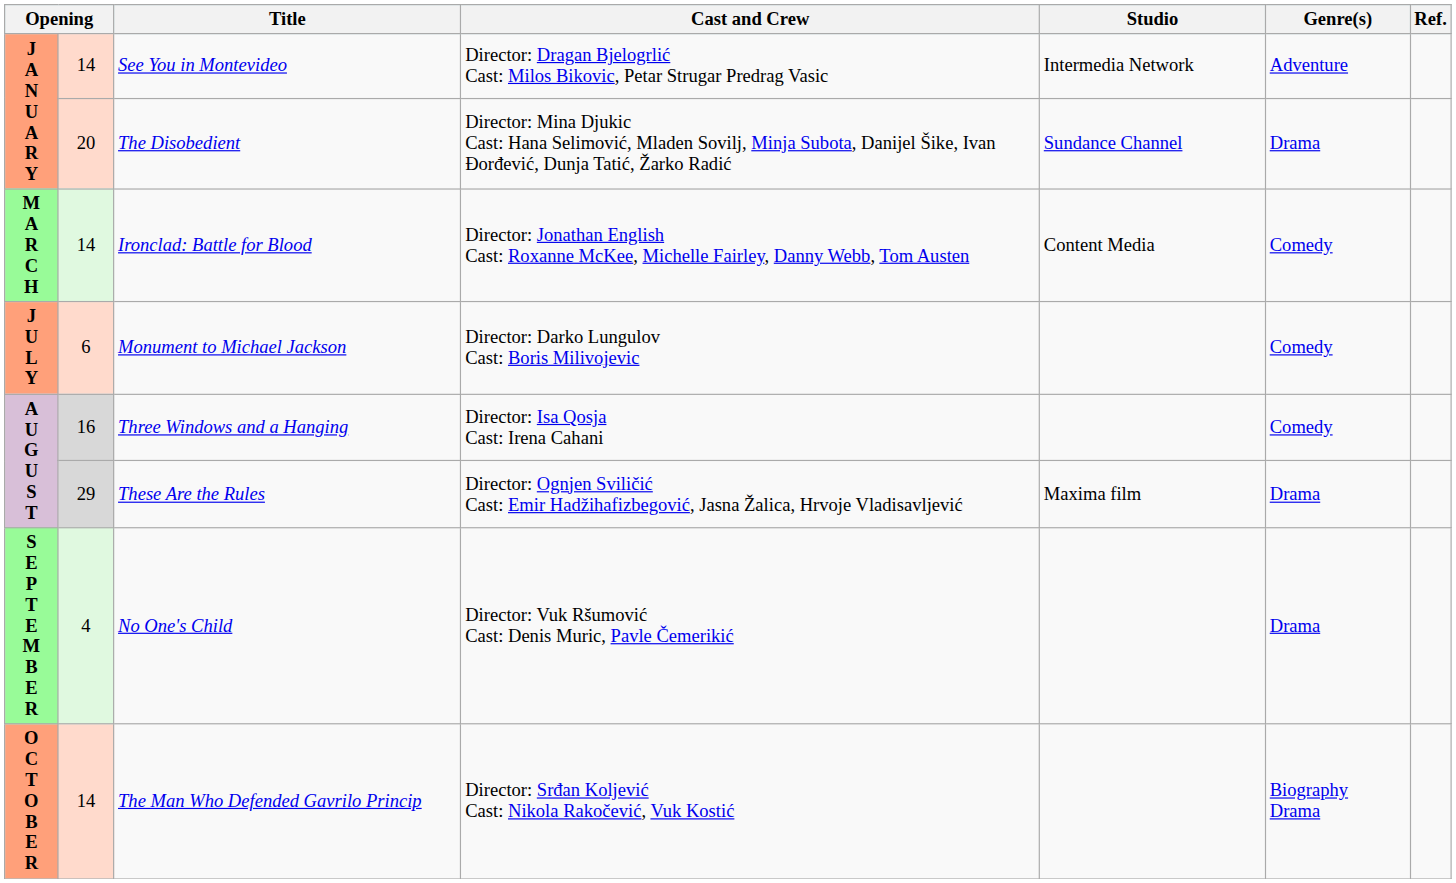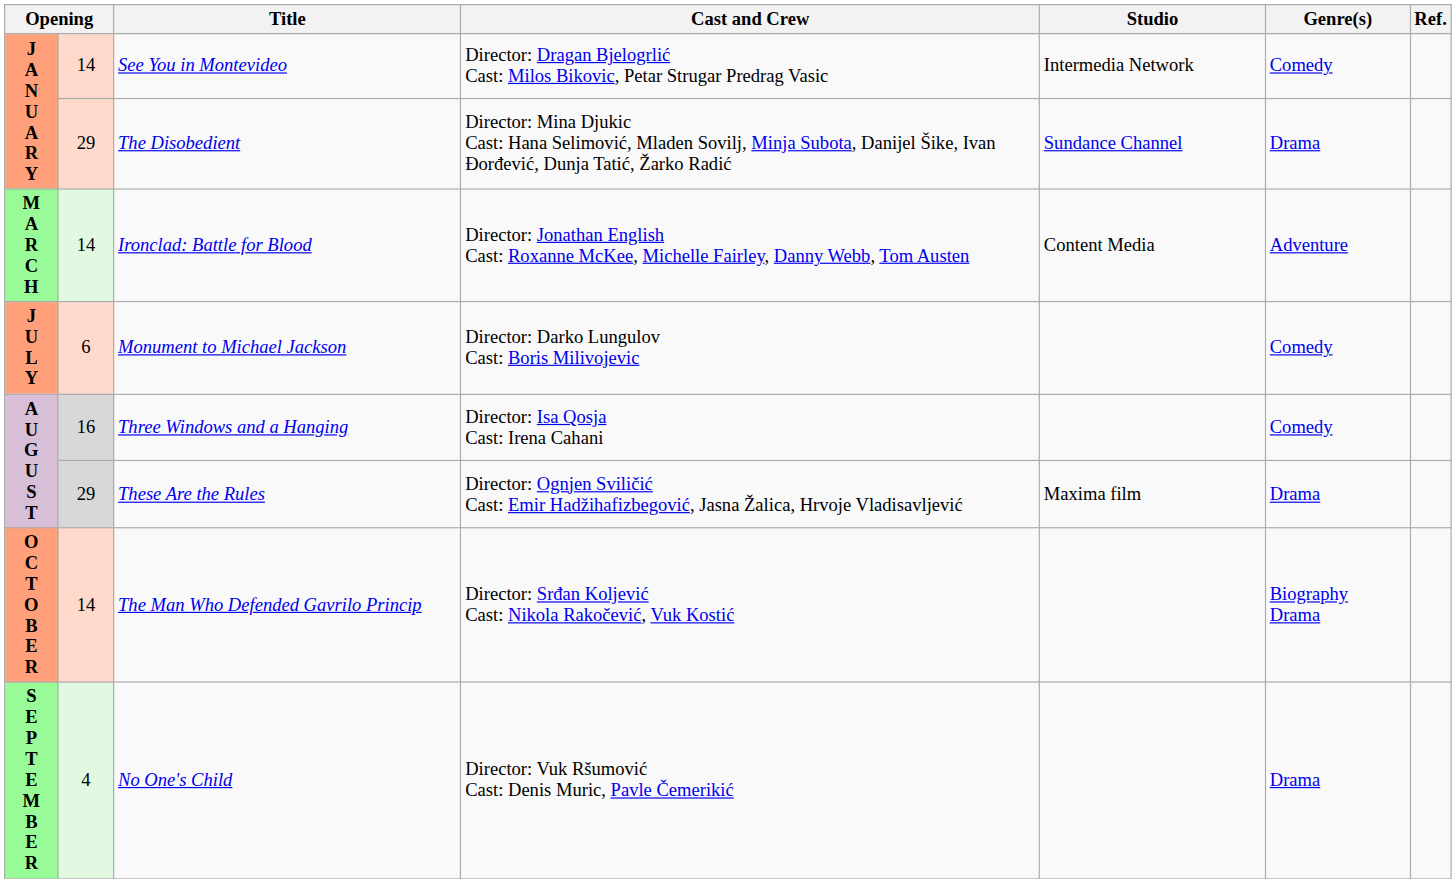(1309, 65) Adventure -> (1301, 65) Comedy
(86, 143) 20 -> (86, 143) 29
(1301, 245) Comedy -> (1309, 245) Adventure
rows swapped: (175, 625) <-> (270, 801)
